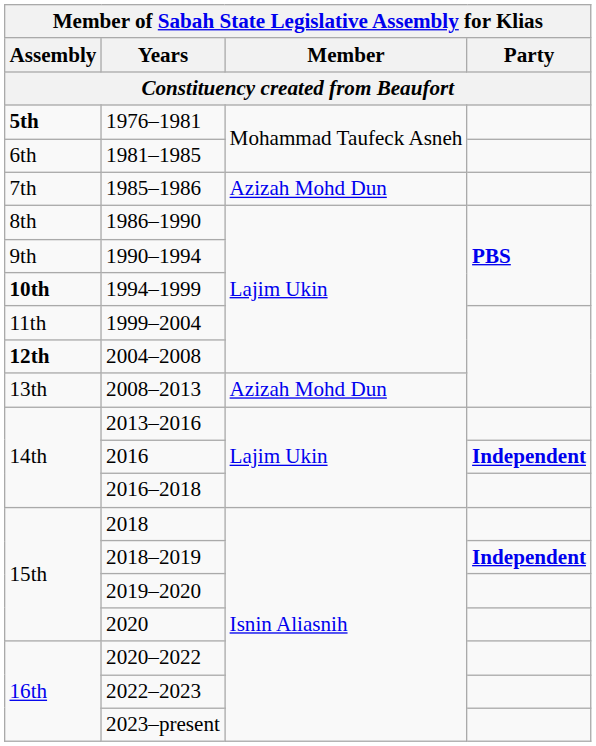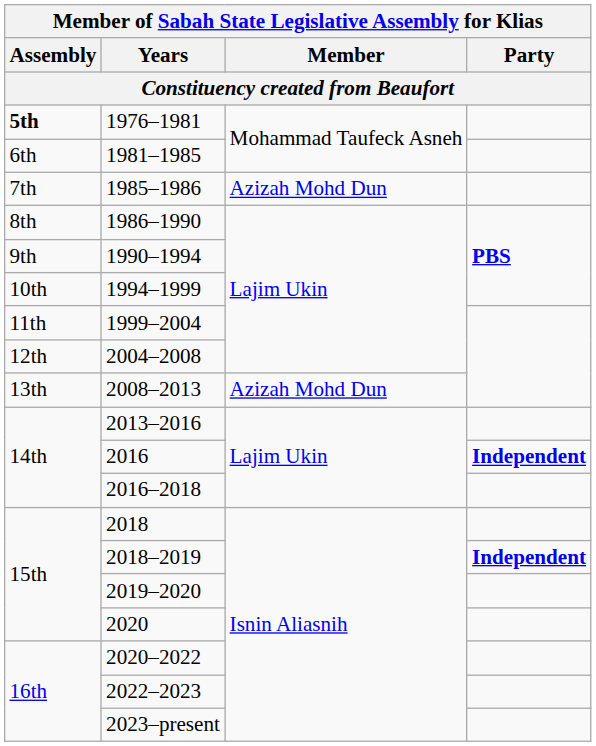(29, 289) bold -> (28, 289) normal
(29, 356) bold -> (28, 356) normal
